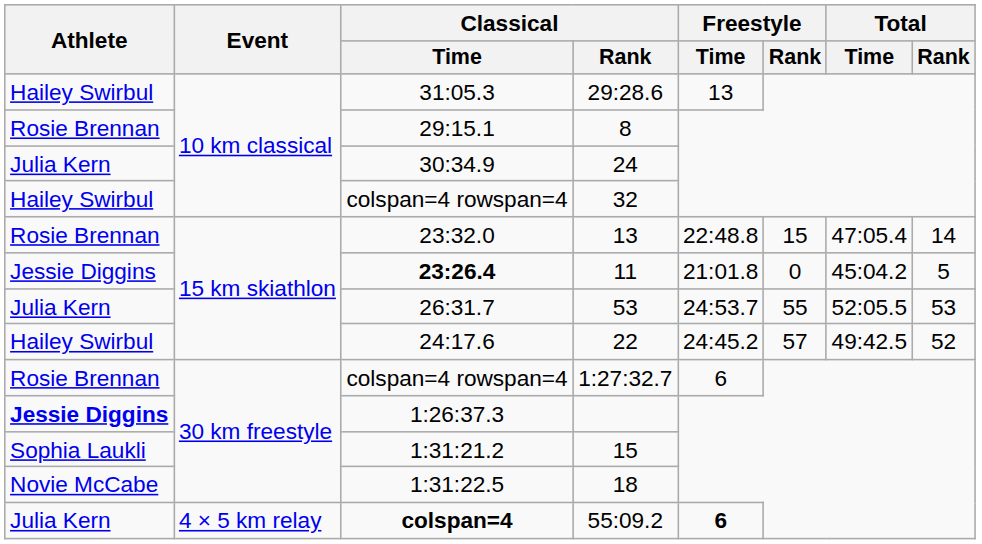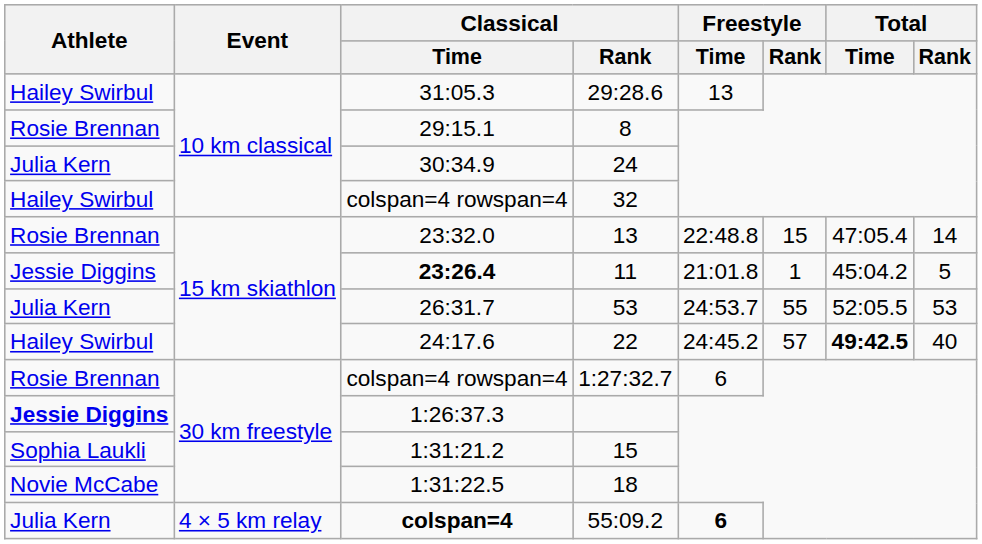(795, 271) 0 -> (795, 271) 1
(869, 342) normal -> (870, 342) bold
(944, 342) 52 -> (945, 342) 40
